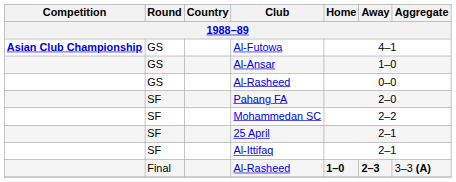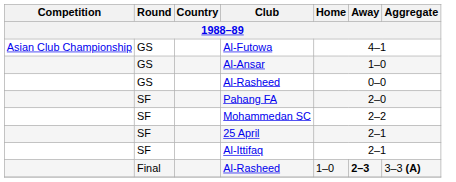(75, 47) bold -> (69, 47) normal
(335, 168) bold -> (325, 168) normal
